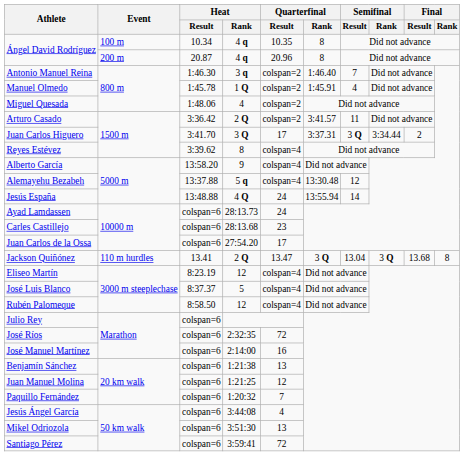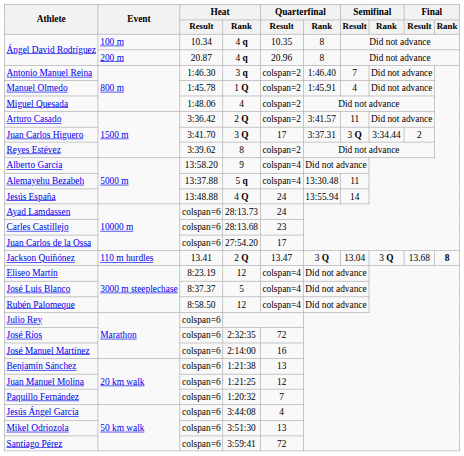(282, 150) colspan=4 -> (282, 150) colspan=2
(355, 181) 12 -> (355, 181) 11
(447, 258) normal -> (447, 258) bold
